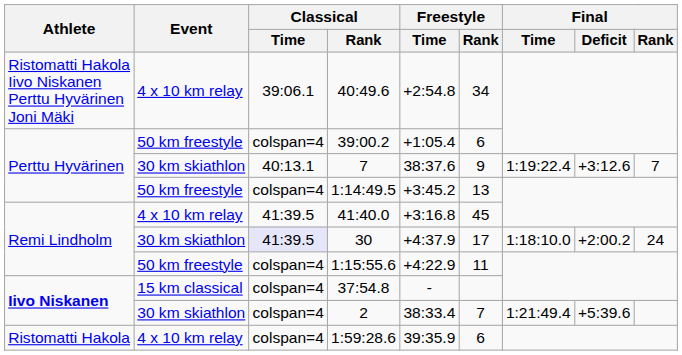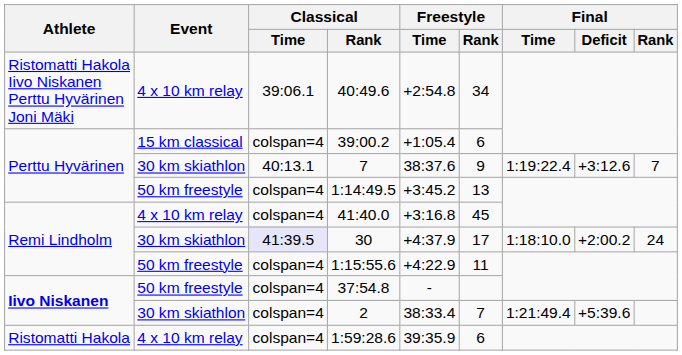(190, 141) 50 km freestyle -> (190, 141) 15 km classical
(288, 215) 41:39.5 -> (288, 215) colspan=4
(190, 289) 15 km classical -> (190, 289) 50 km freestyle
